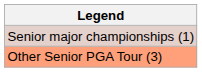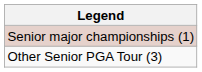(85, 57) lightsalmon background -> (85, 57) no background
